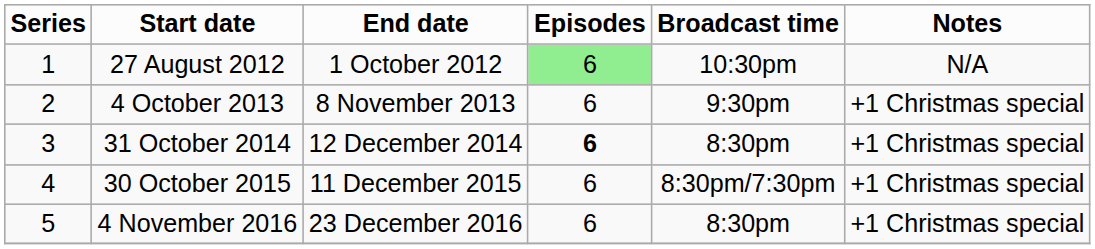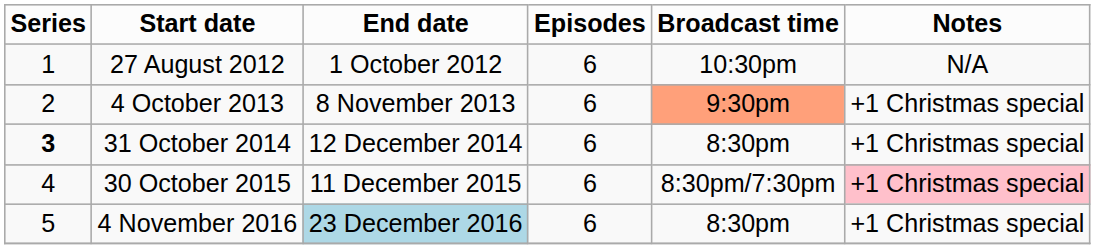(590, 64) lightgreen background -> (590, 64) no background
(748, 104) no background -> (748, 104) lightsalmon background
(48, 143) normal -> (48, 143) bold
(590, 143) bold -> (590, 143) normal
(967, 183) no background -> (967, 183) pink background
(416, 223) no background -> (416, 223) lightblue background
